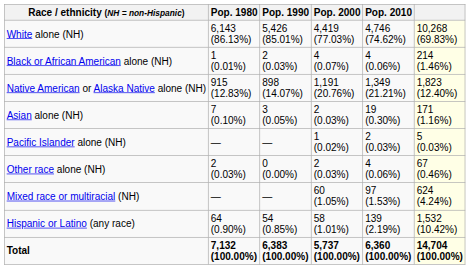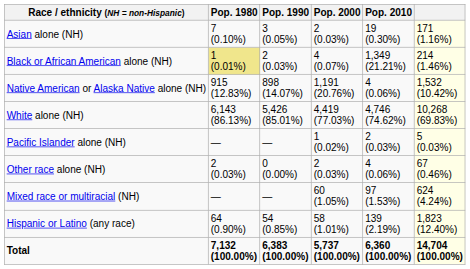rows swapped: (45, 34) <-> (45, 115)
(228, 61) no background -> (228, 61) khaki background
(383, 61) 4 (0.06%) -> (386, 61) 1,349 (21.21%)
(386, 88) 1,349 (21.21%) -> (383, 88) 4 (0.06%)
(437, 88) 1,823 (12.40%) -> (437, 88) 1,532 (10.42%)
(437, 224) 1,532 (10.42%) -> (437, 224) 1,823 (12.40%)
